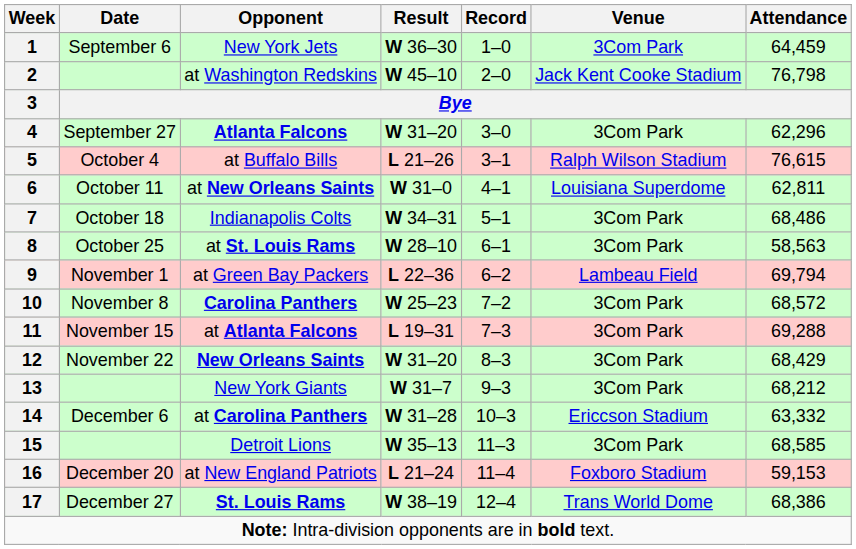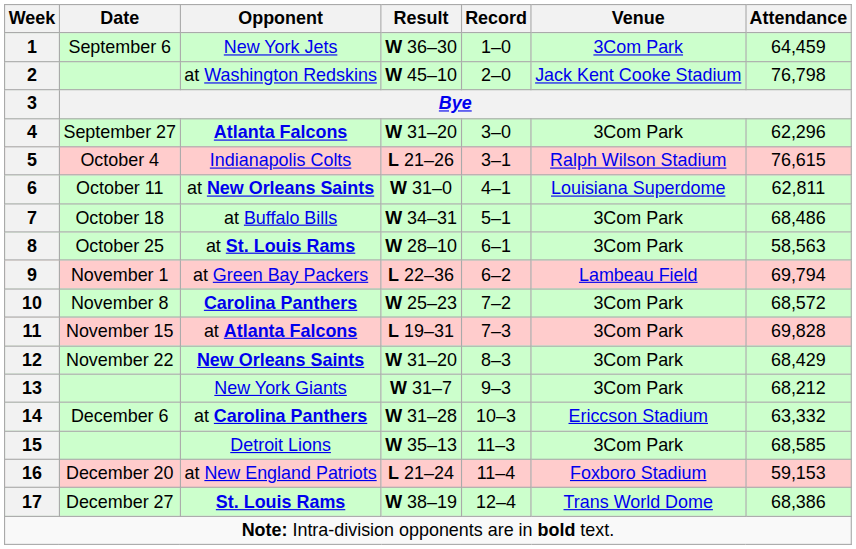(281, 160) at Buffalo Bills -> (281, 160) Indianapolis Colts
(281, 217) Indianapolis Colts -> (281, 217) at Buffalo Bills
(798, 331) 69,288 -> (798, 331) 69,828
